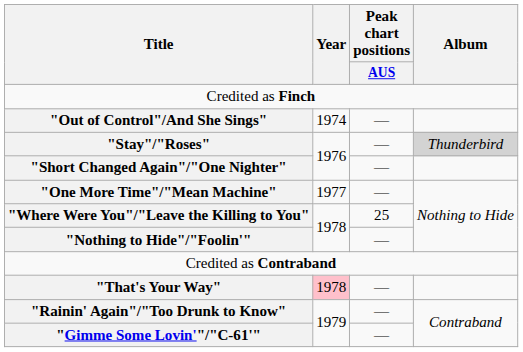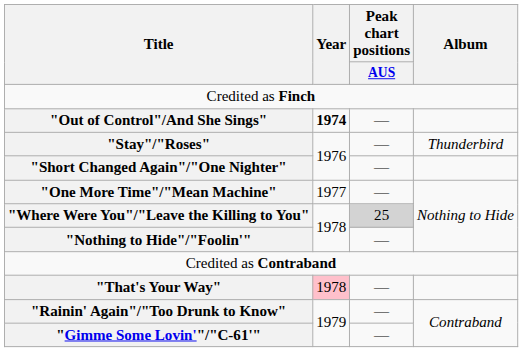(331, 120) normal -> (331, 120) bold
(465, 144) lightgrey background -> (465, 144) no background
(382, 215) no background -> (382, 215) lightgrey background
